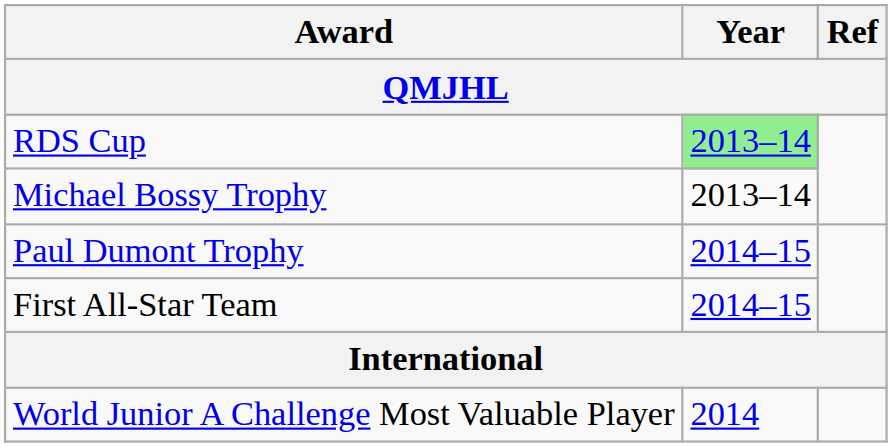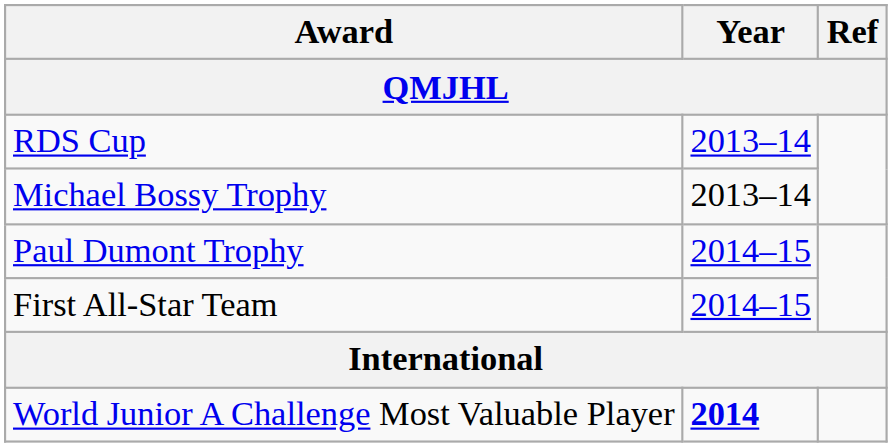(751, 140) lightgreen background -> (751, 140) no background
(725, 413) normal -> (725, 413) bold
